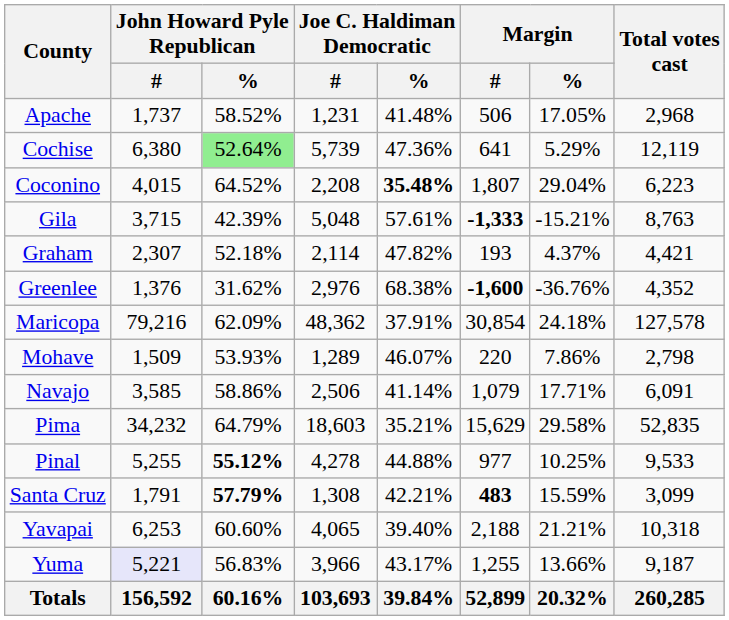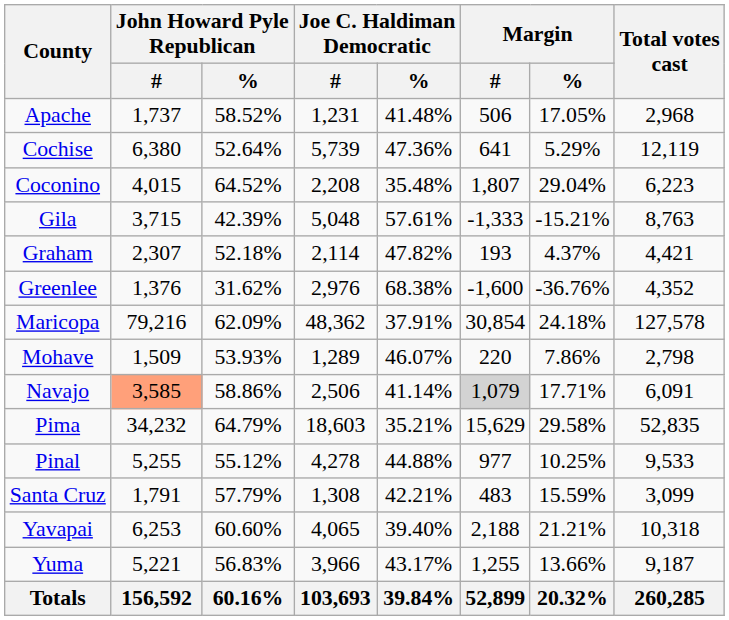(248, 149) lightgreen background -> (248, 149) no background
(419, 184) bold -> (419, 184) normal
(495, 218) bold -> (495, 218) normal
(495, 287) bold -> (495, 287) normal
(157, 391) no background -> (157, 391) lightsalmon background
(495, 391) no background -> (495, 391) lightgrey background
(248, 460) bold -> (248, 460) normal
(248, 494) bold -> (248, 494) normal
(495, 494) bold -> (495, 494) normal
(157, 563) lavender background -> (157, 563) no background
